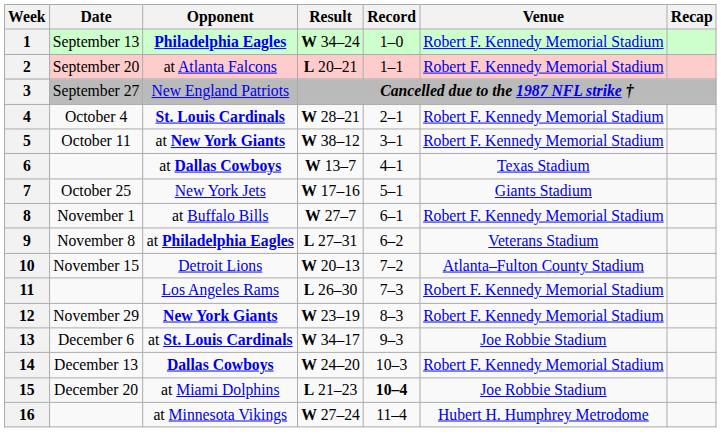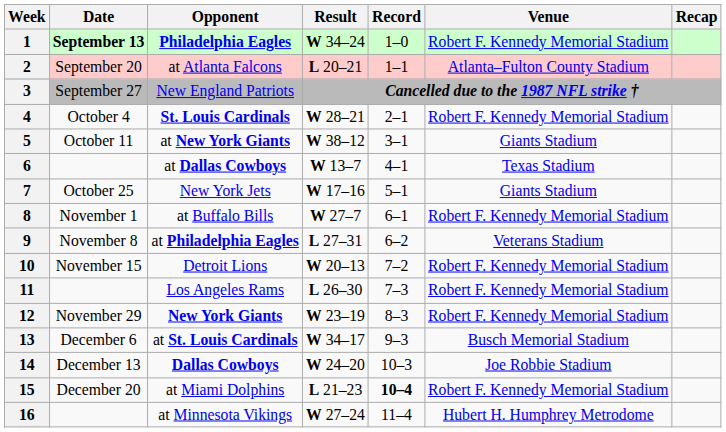(96, 41) normal -> (99, 41) bold
(543, 66) Robert F. Kennedy Memorial Stadium -> (548, 66) Atlanta–Fulton County Stadium
(543, 141) Robert F. Kennedy Memorial Stadium -> (548, 141) Giants Stadium
(543, 265) Atlanta–Fulton County Stadium -> (548, 265) Robert F. Kennedy Memorial Stadium
(543, 340) Joe Robbie Stadium -> (548, 340) Busch Memorial Stadium
(543, 365) Robert F. Kennedy Memorial Stadium -> (548, 365) Joe Robbie Stadium
(543, 389) Joe Robbie Stadium -> (548, 389) Robert F. Kennedy Memorial Stadium
